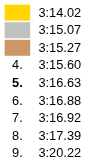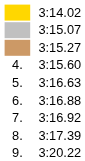(17, 83) bold -> (17, 83) normal
